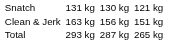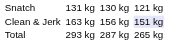(149, 21) no background -> (149, 21) lavender background
